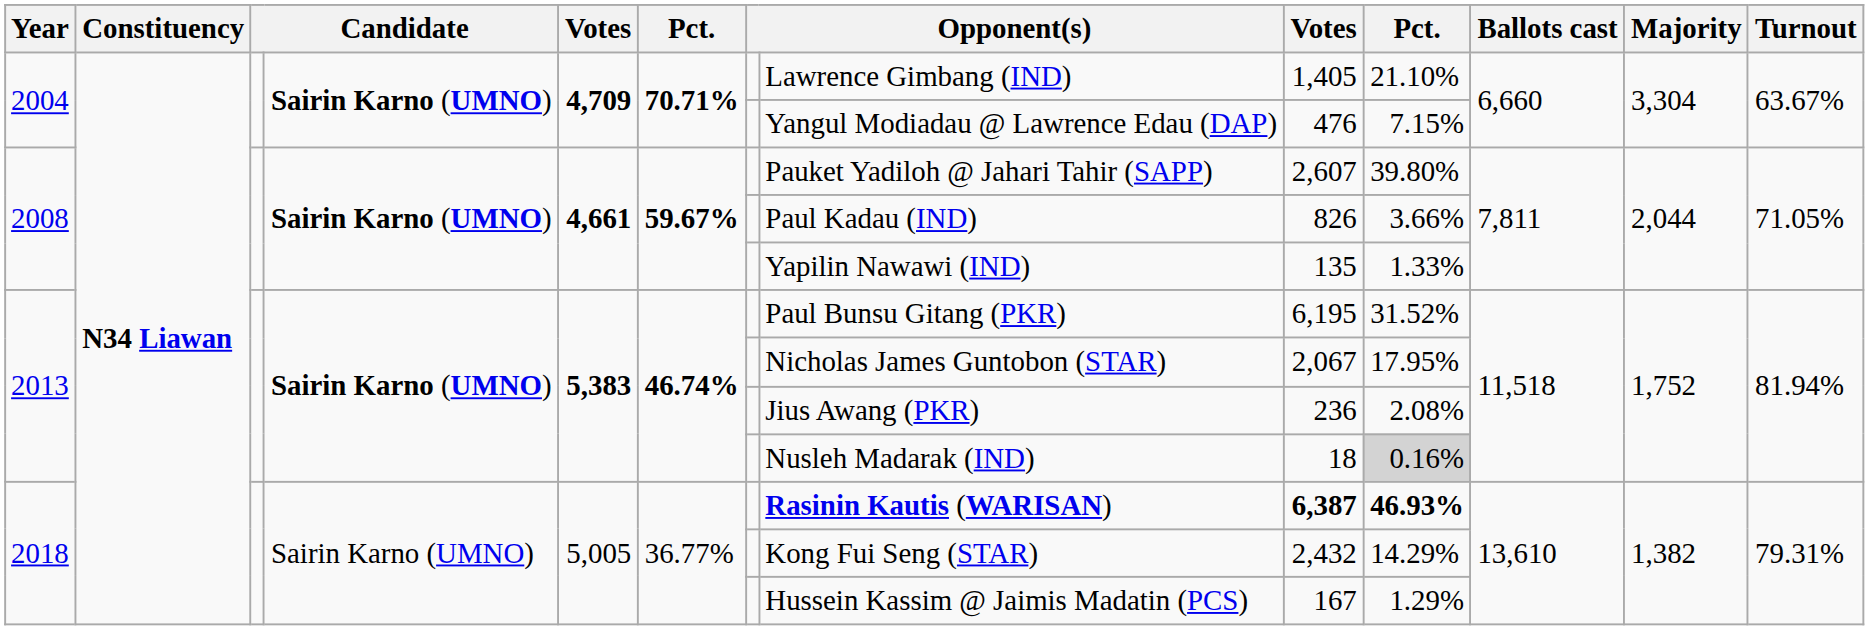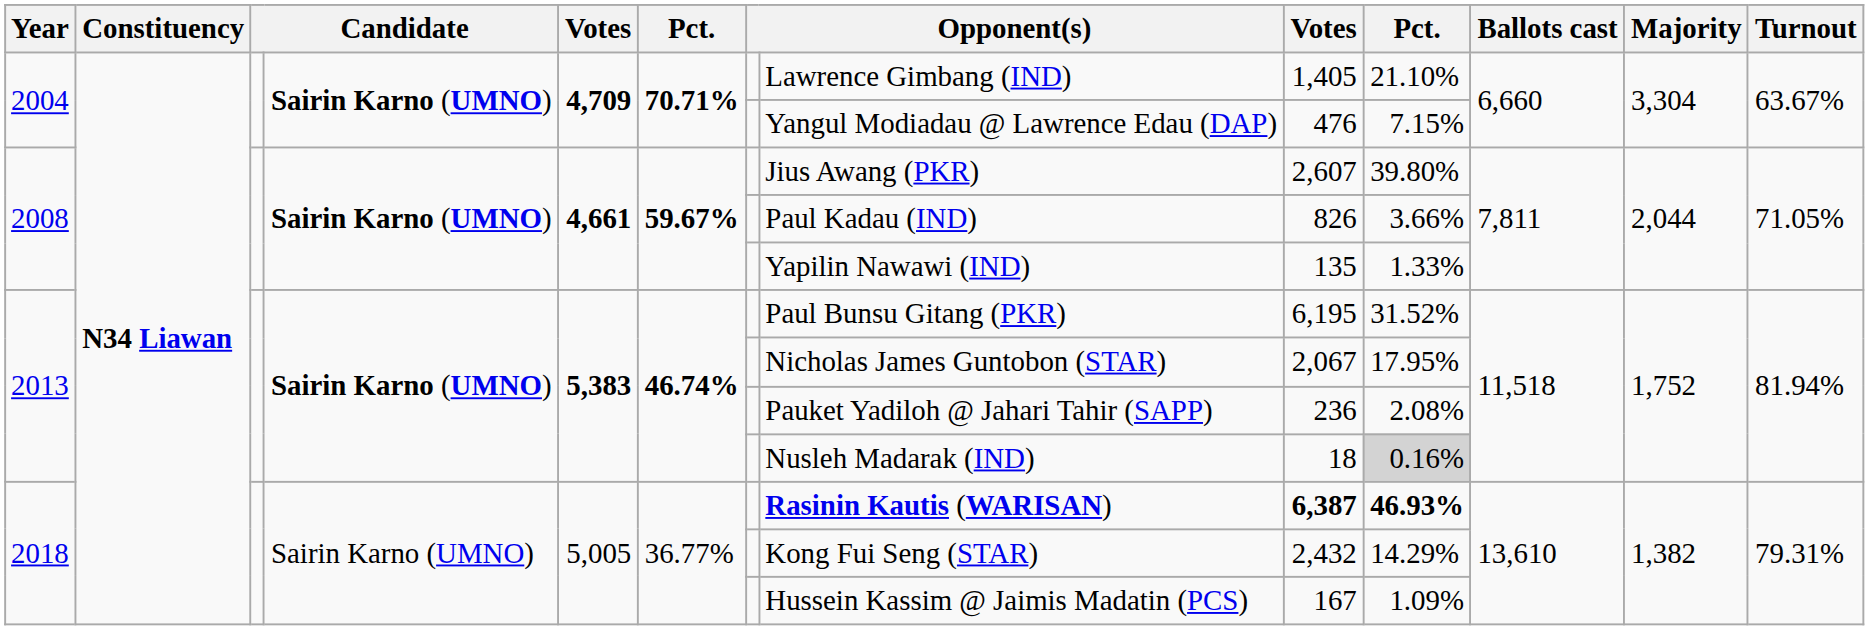(989, 171) Pauket Yadiloh @ Jahari Tahir (SAPP) -> (872, 171) Jius Awang (PKR)
(872, 409) Jius Awang (PKR) -> (989, 409) Pauket Yadiloh @ Jahari Tahir (SAPP)
(1427, 599) 1.29% -> (1427, 599) 1.09%
